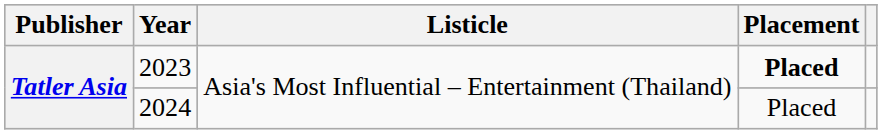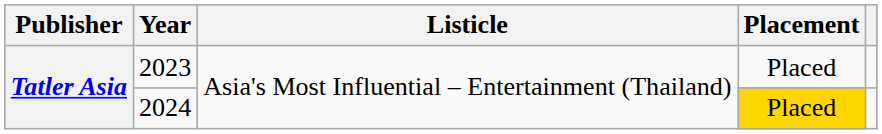(802, 66) bold -> (802, 66) normal
(802, 107) no background -> (802, 107) gold background
